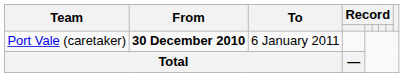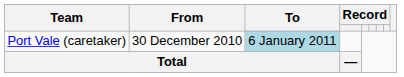(189, 41) bold -> (187, 41) normal
(295, 41) no background -> (292, 41) lightblue background
